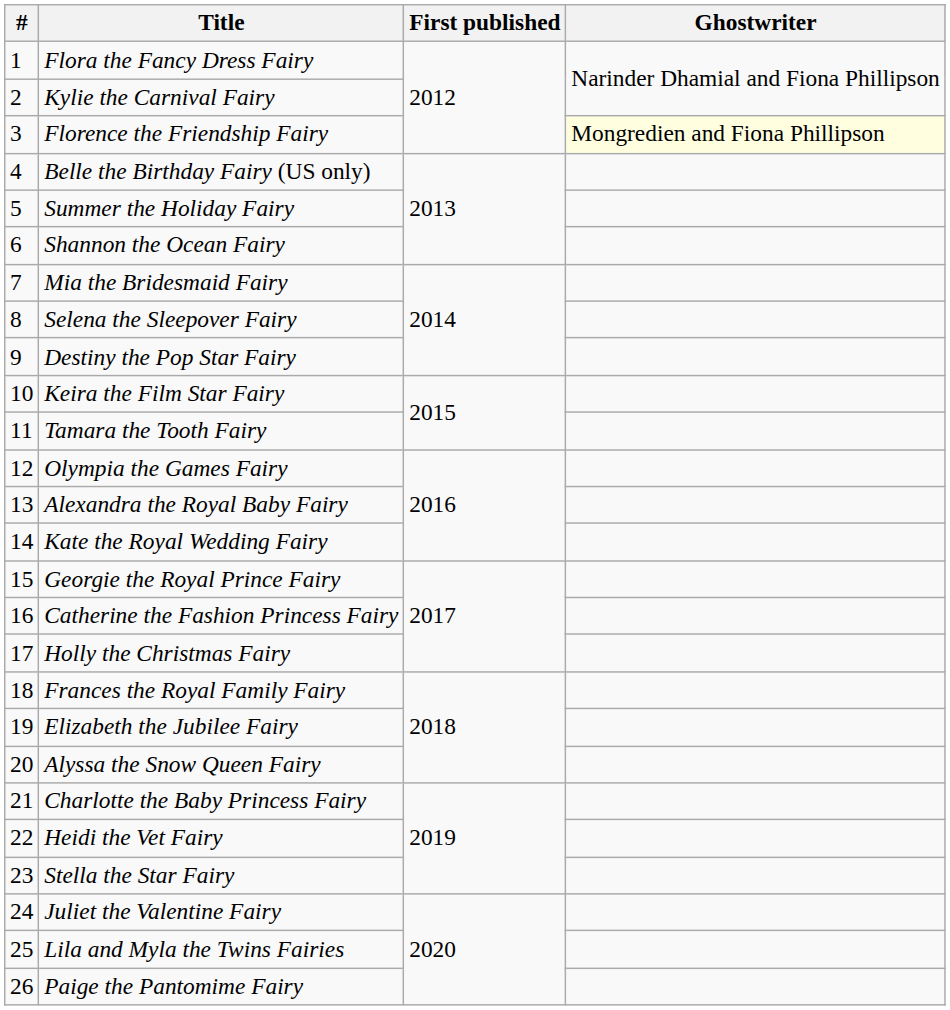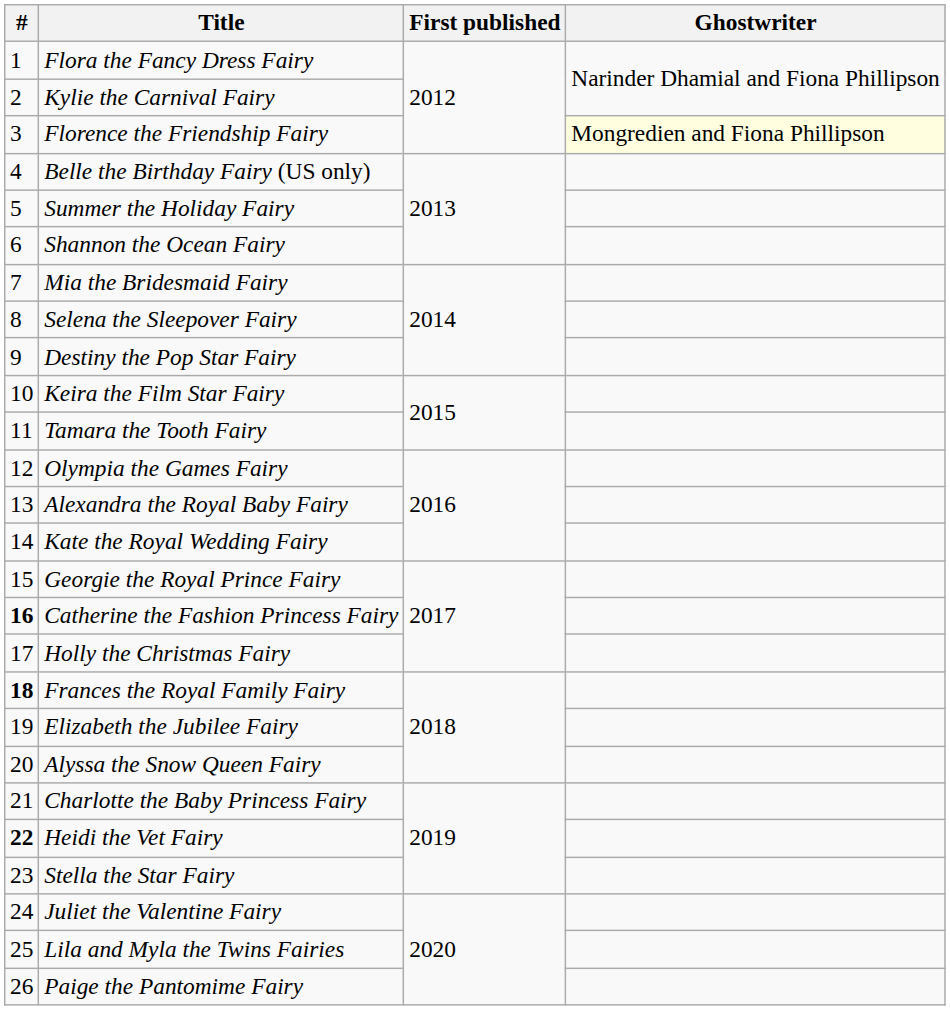(22, 615) normal -> (22, 615) bold
(22, 689) normal -> (22, 689) bold
(22, 838) normal -> (22, 838) bold
